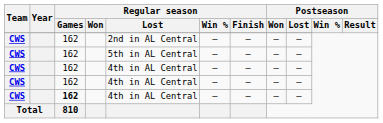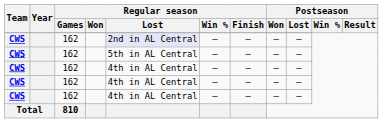(153, 40) no background -> (153, 40) lavender background
(70, 97) bold -> (70, 97) normal
